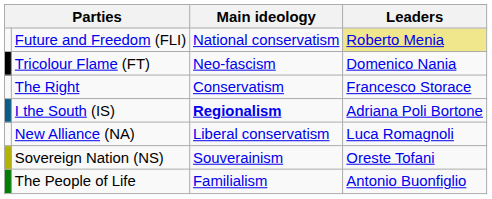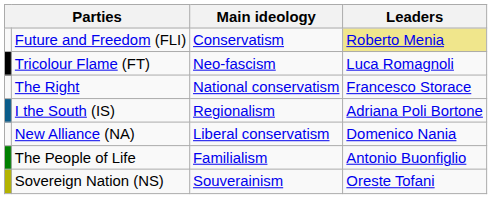(266, 40) National conservatism -> (239, 40) Conservatism
(401, 64) Domenico Nania -> (400, 64) Luca Romagnoli
(239, 87) Conservatism -> (266, 87) National conservatism
(237, 111) bold -> (234, 111) normal
(400, 134) Luca Romagnoli -> (401, 134) Domenico Nania
rows swapped: (89, 158) <-> (75, 182)
